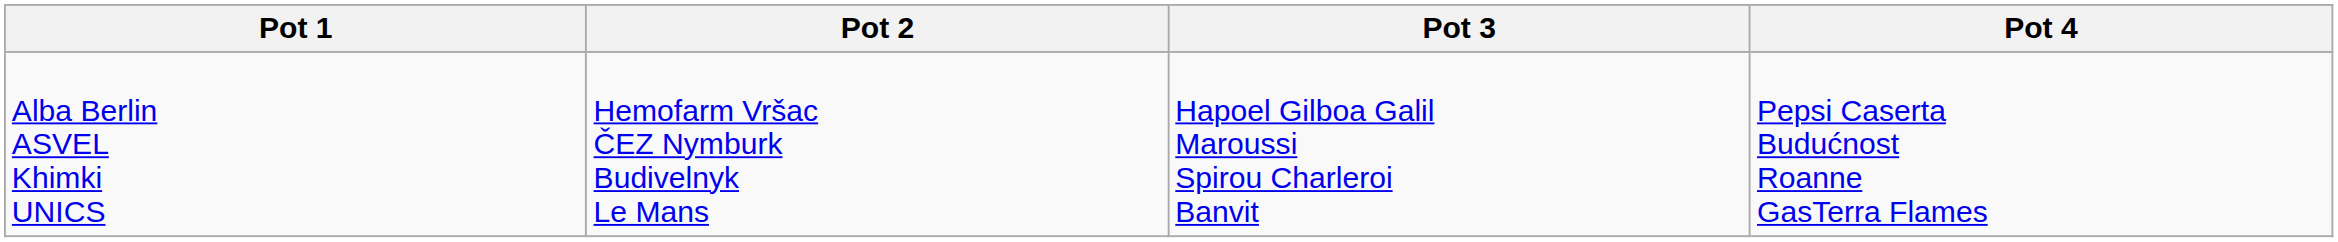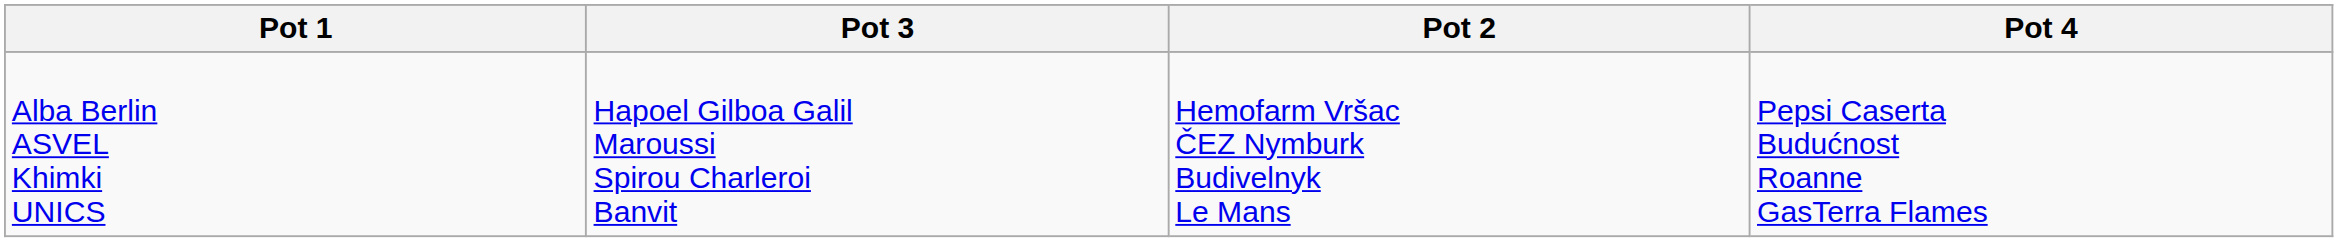columns swapped: (877, 28) <-> (1459, 28)
